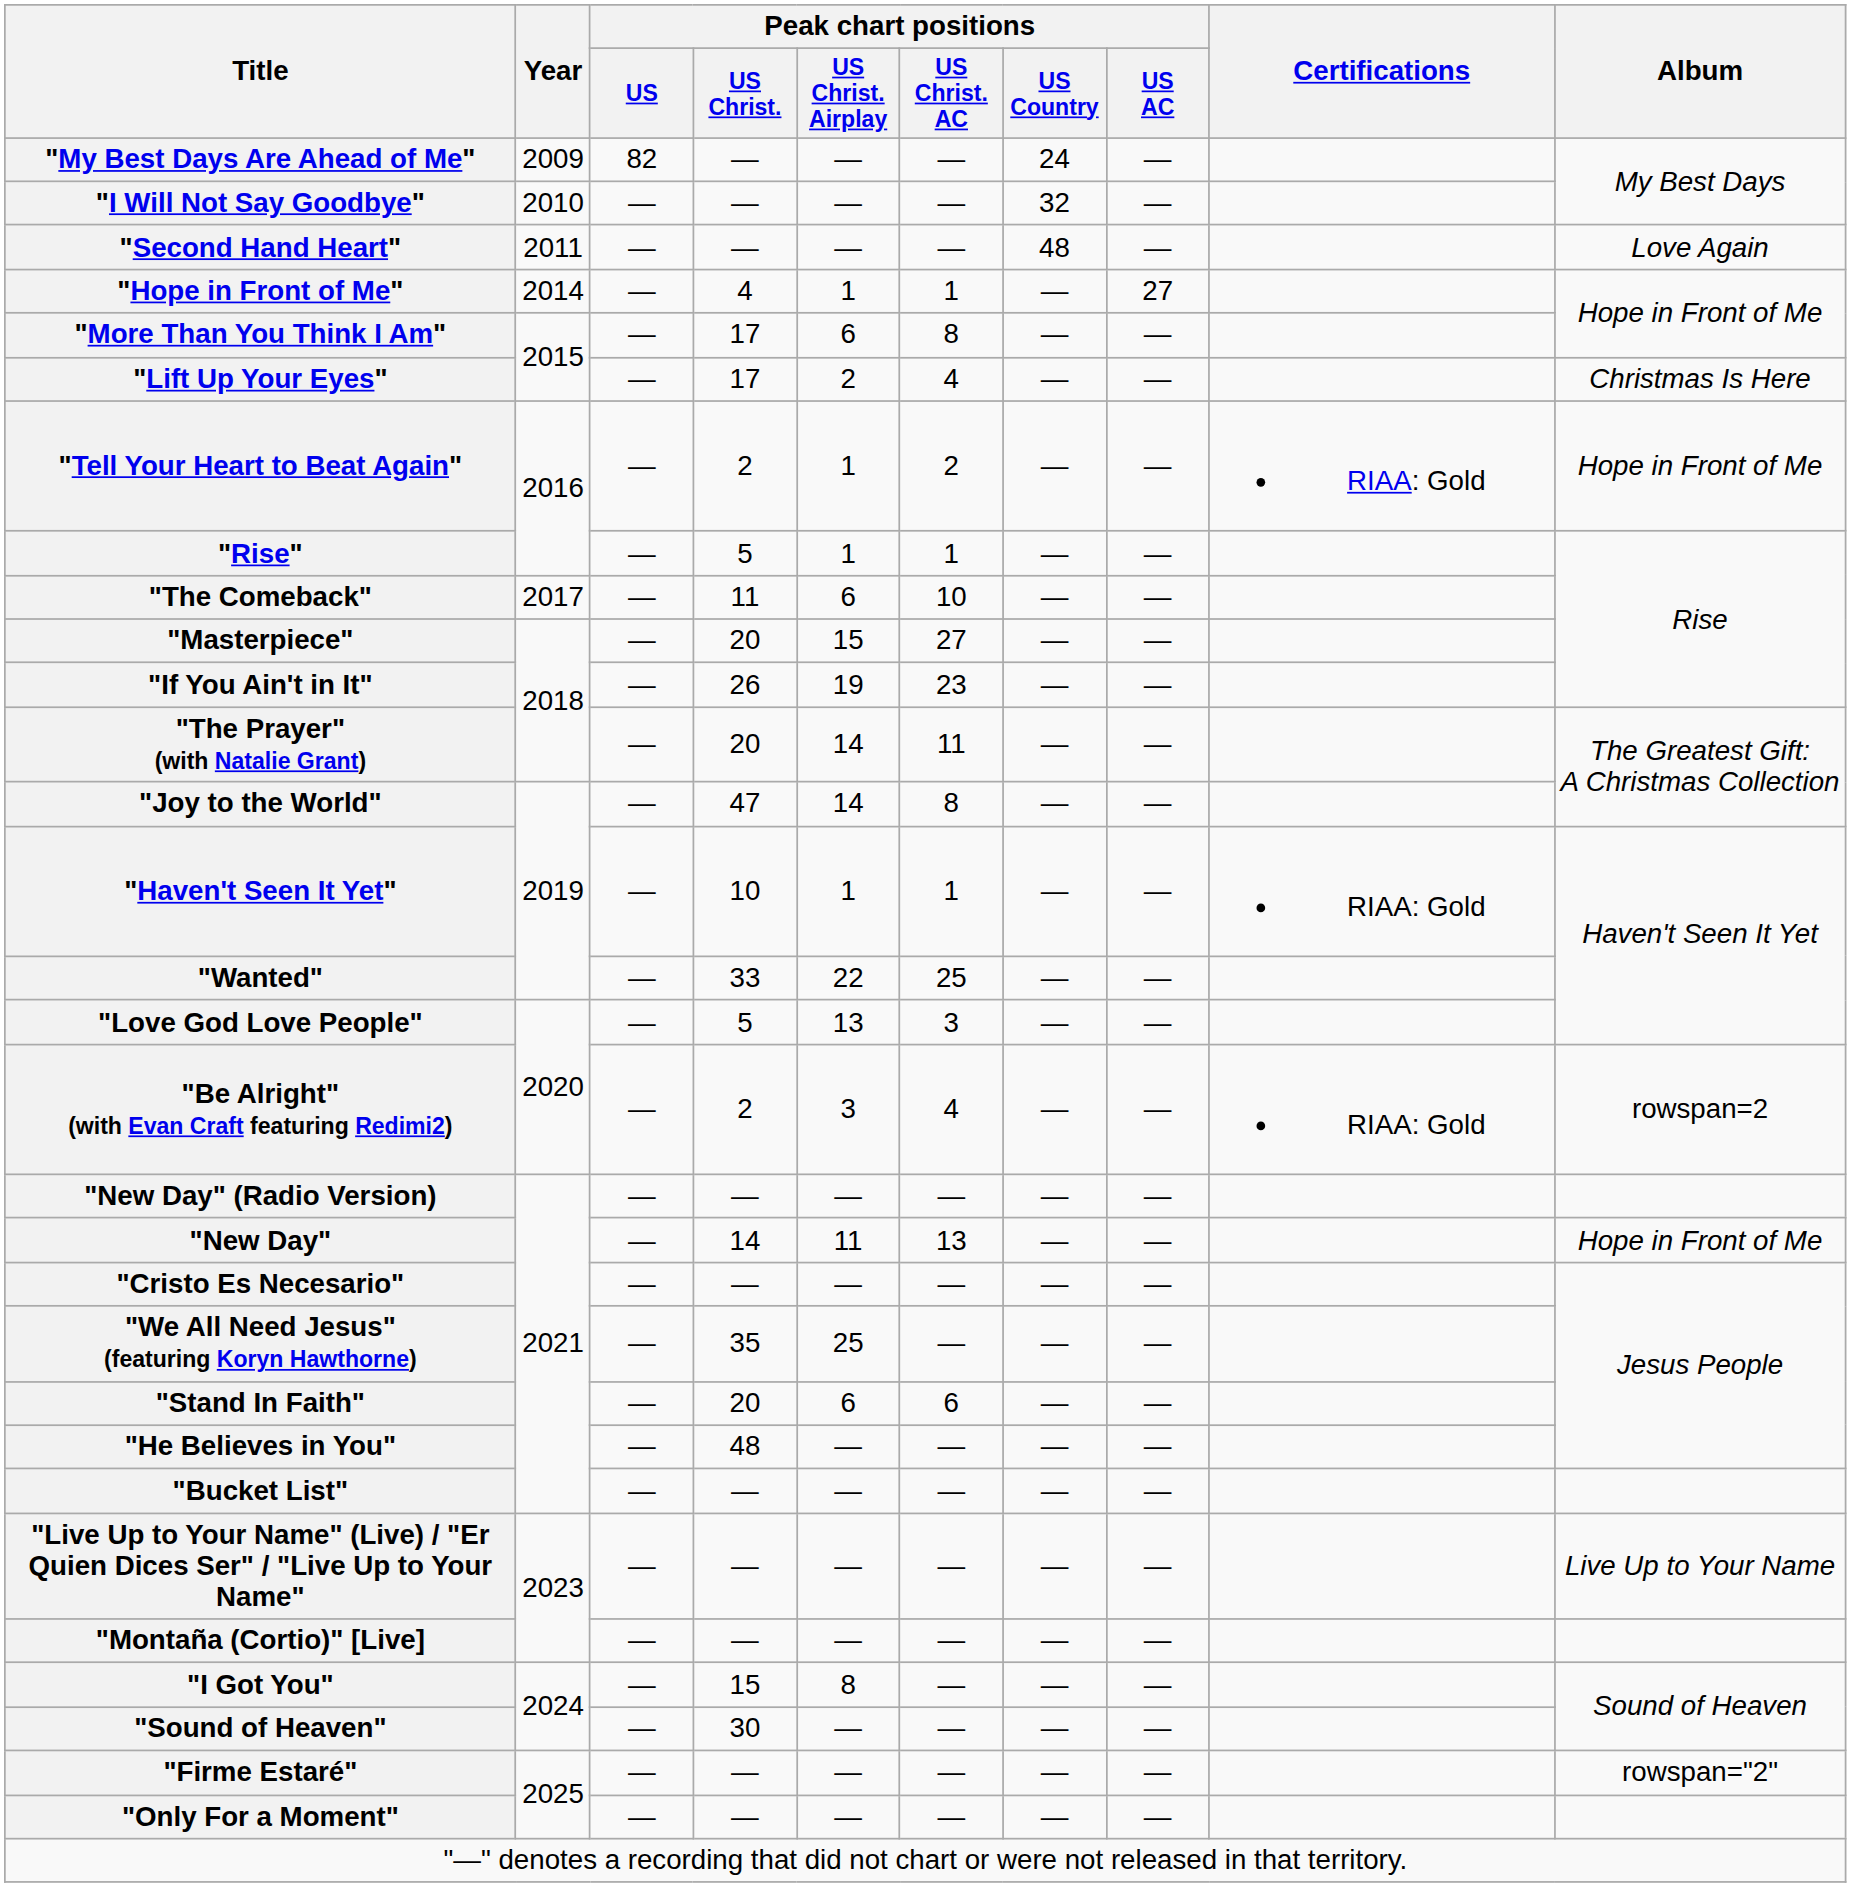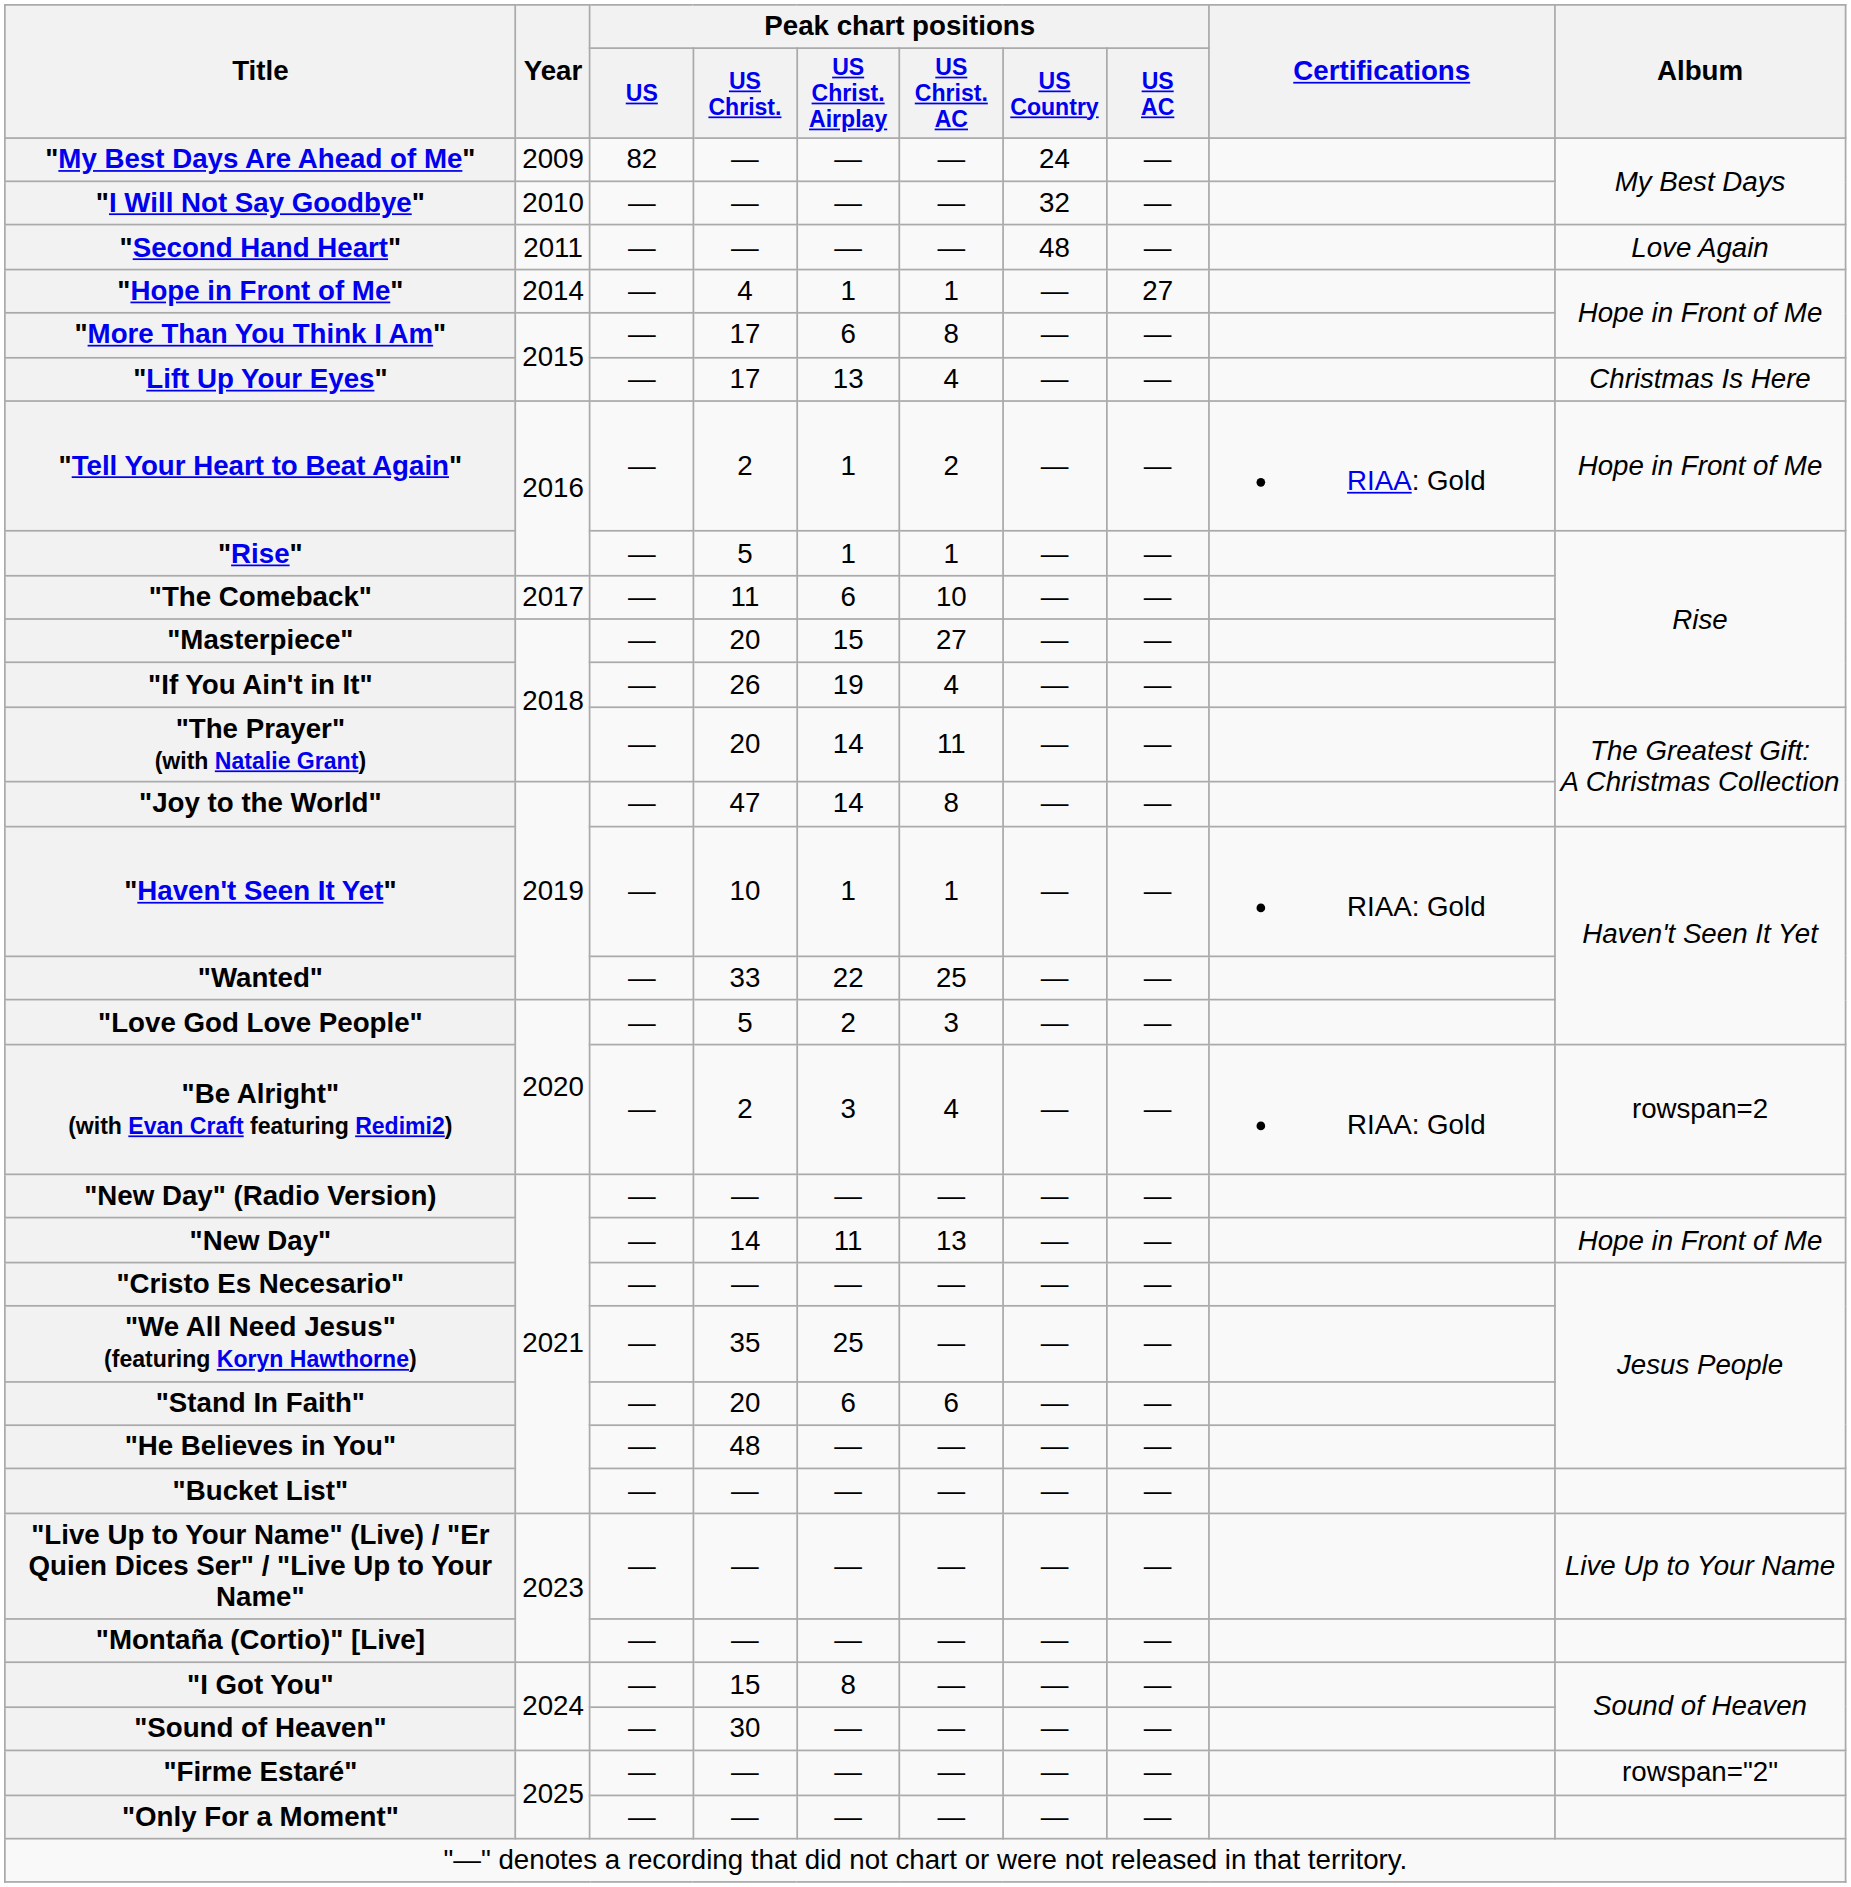(848, 378) 2 -> (848, 378) 13
(951, 684) 23 -> (951, 684) 4
(848, 1021) 13 -> (848, 1021) 2
